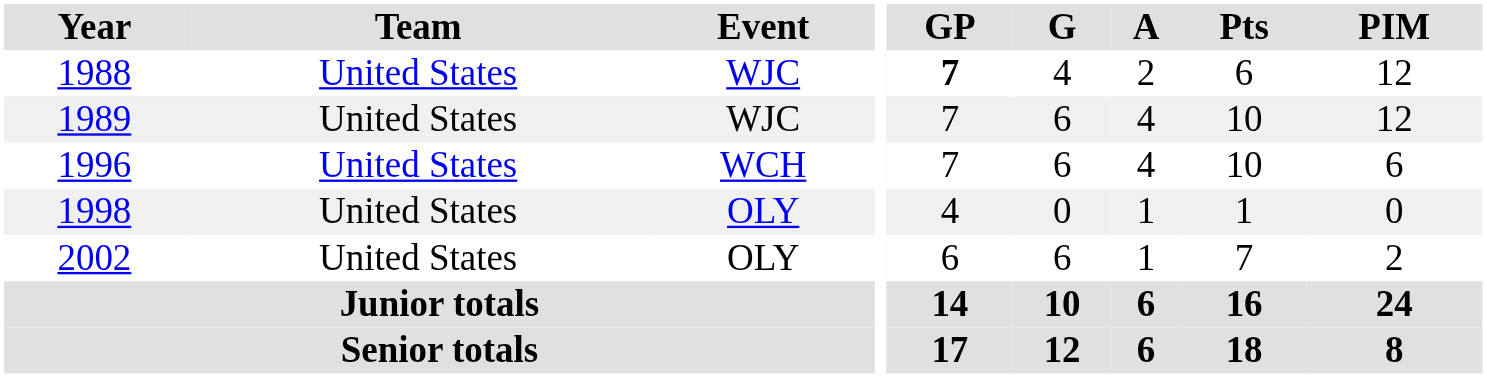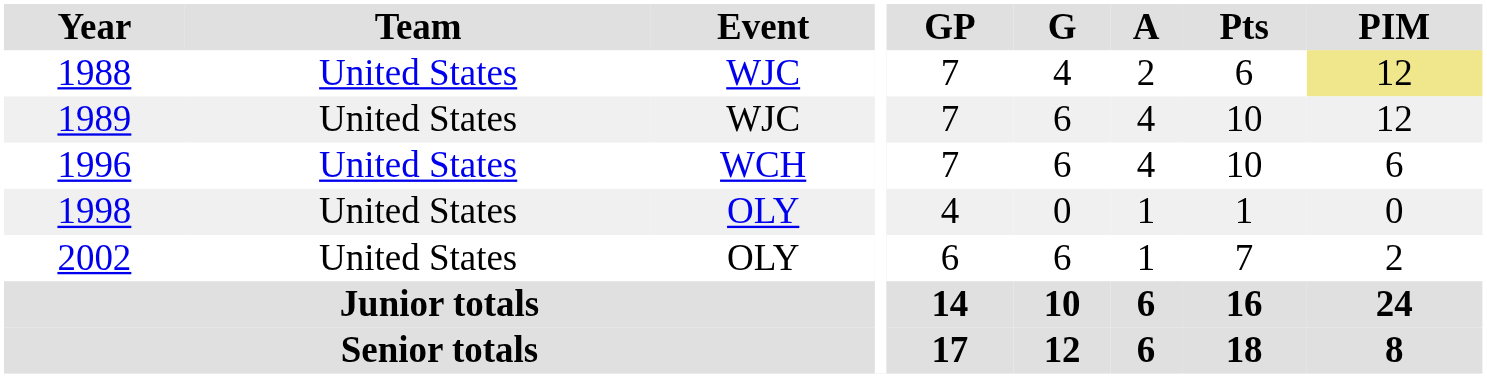(950, 72) bold -> (950, 72) normal
(1394, 72) no background -> (1394, 72) khaki background
